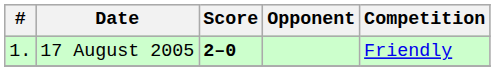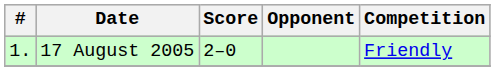(220, 51) bold -> (220, 51) normal
